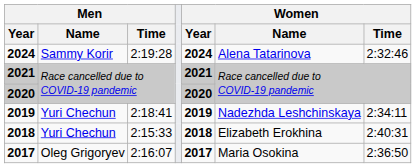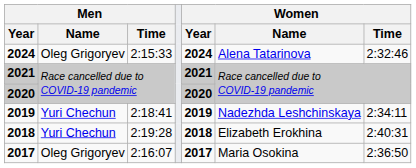(77, 53) Sammy Korir -> (83, 53) Oleg Grigoryev
(151, 53) 2:19:28 -> (151, 53) 2:15:33
(151, 133) 2:15:33 -> (151, 133) 2:19:28
